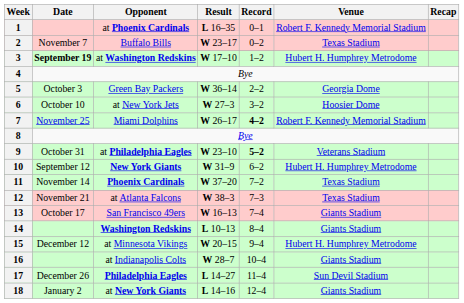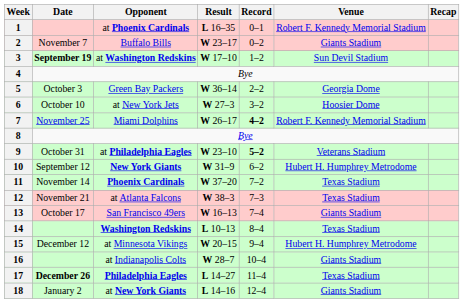(351, 43) Texas Stadium -> (351, 43) Giants Stadium
(351, 58) Hubert H. Humphrey Metrodome -> (351, 58) Sun Devil Stadium
(351, 228) Giants Stadium -> (351, 228) Texas Stadium
(63, 275) normal -> (63, 275) bold
(351, 275) Sun Devil Stadium -> (351, 275) Texas Stadium
